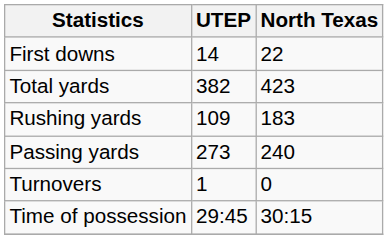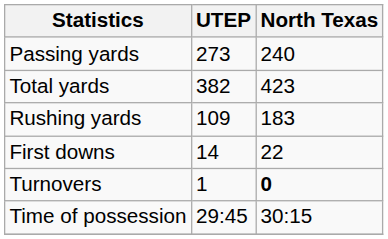rows swapped: (62, 53) <-> (74, 151)
(266, 184) normal -> (266, 184) bold
